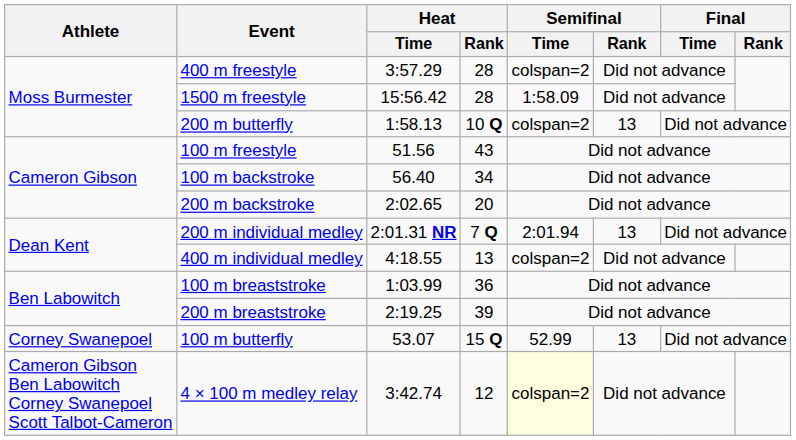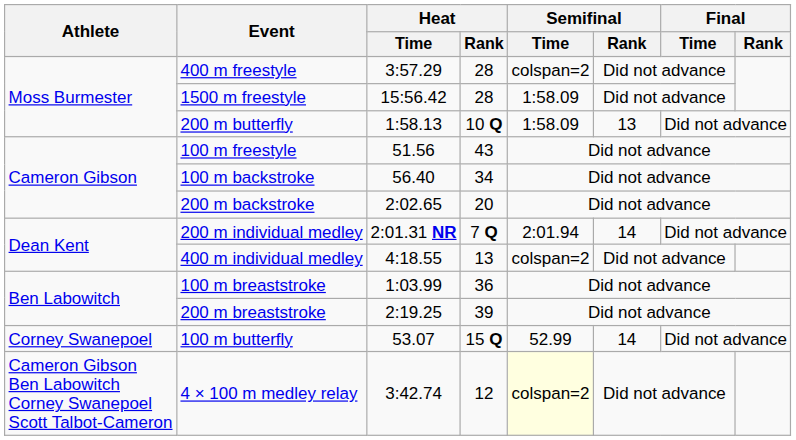(550, 124) colspan=2 -> (550, 124) 1:58.09
(627, 232) 13 -> (627, 232) 14
(627, 339) 13 -> (627, 339) 14
